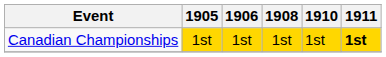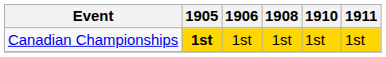(202, 39) normal -> (202, 39) bold
(356, 39) bold -> (355, 39) normal
